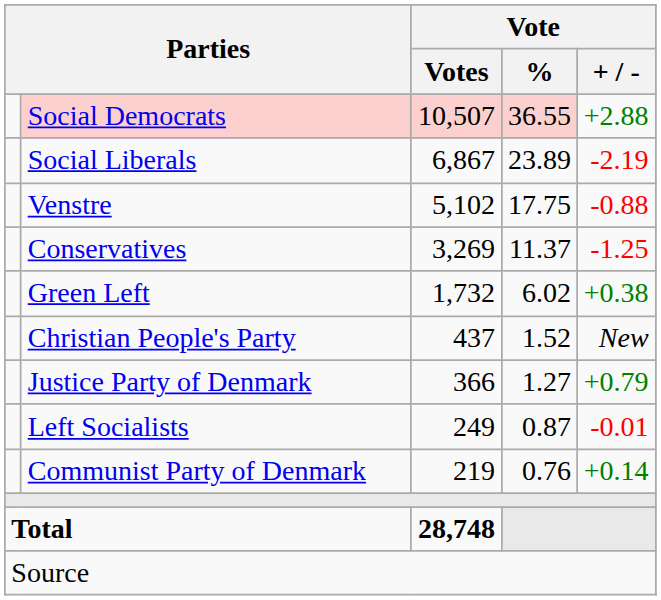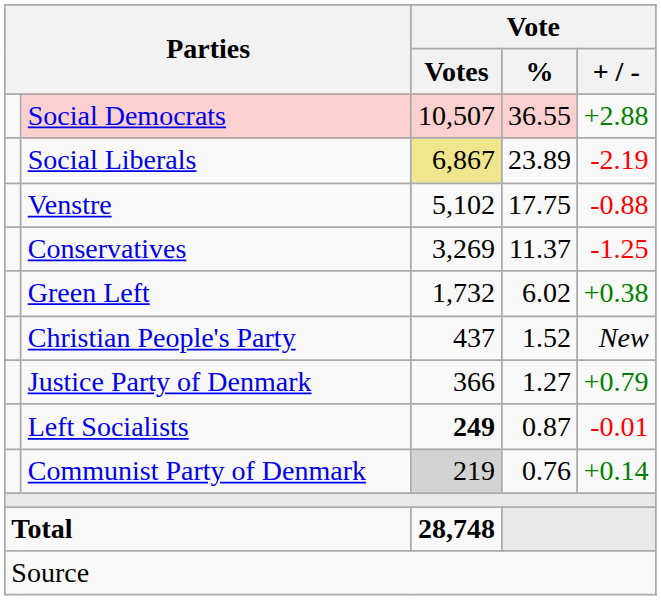(463, 159) no background -> (463, 159) khaki background
(474, 426) normal -> (474, 426) bold
(474, 470) no background -> (474, 470) lightgrey background
